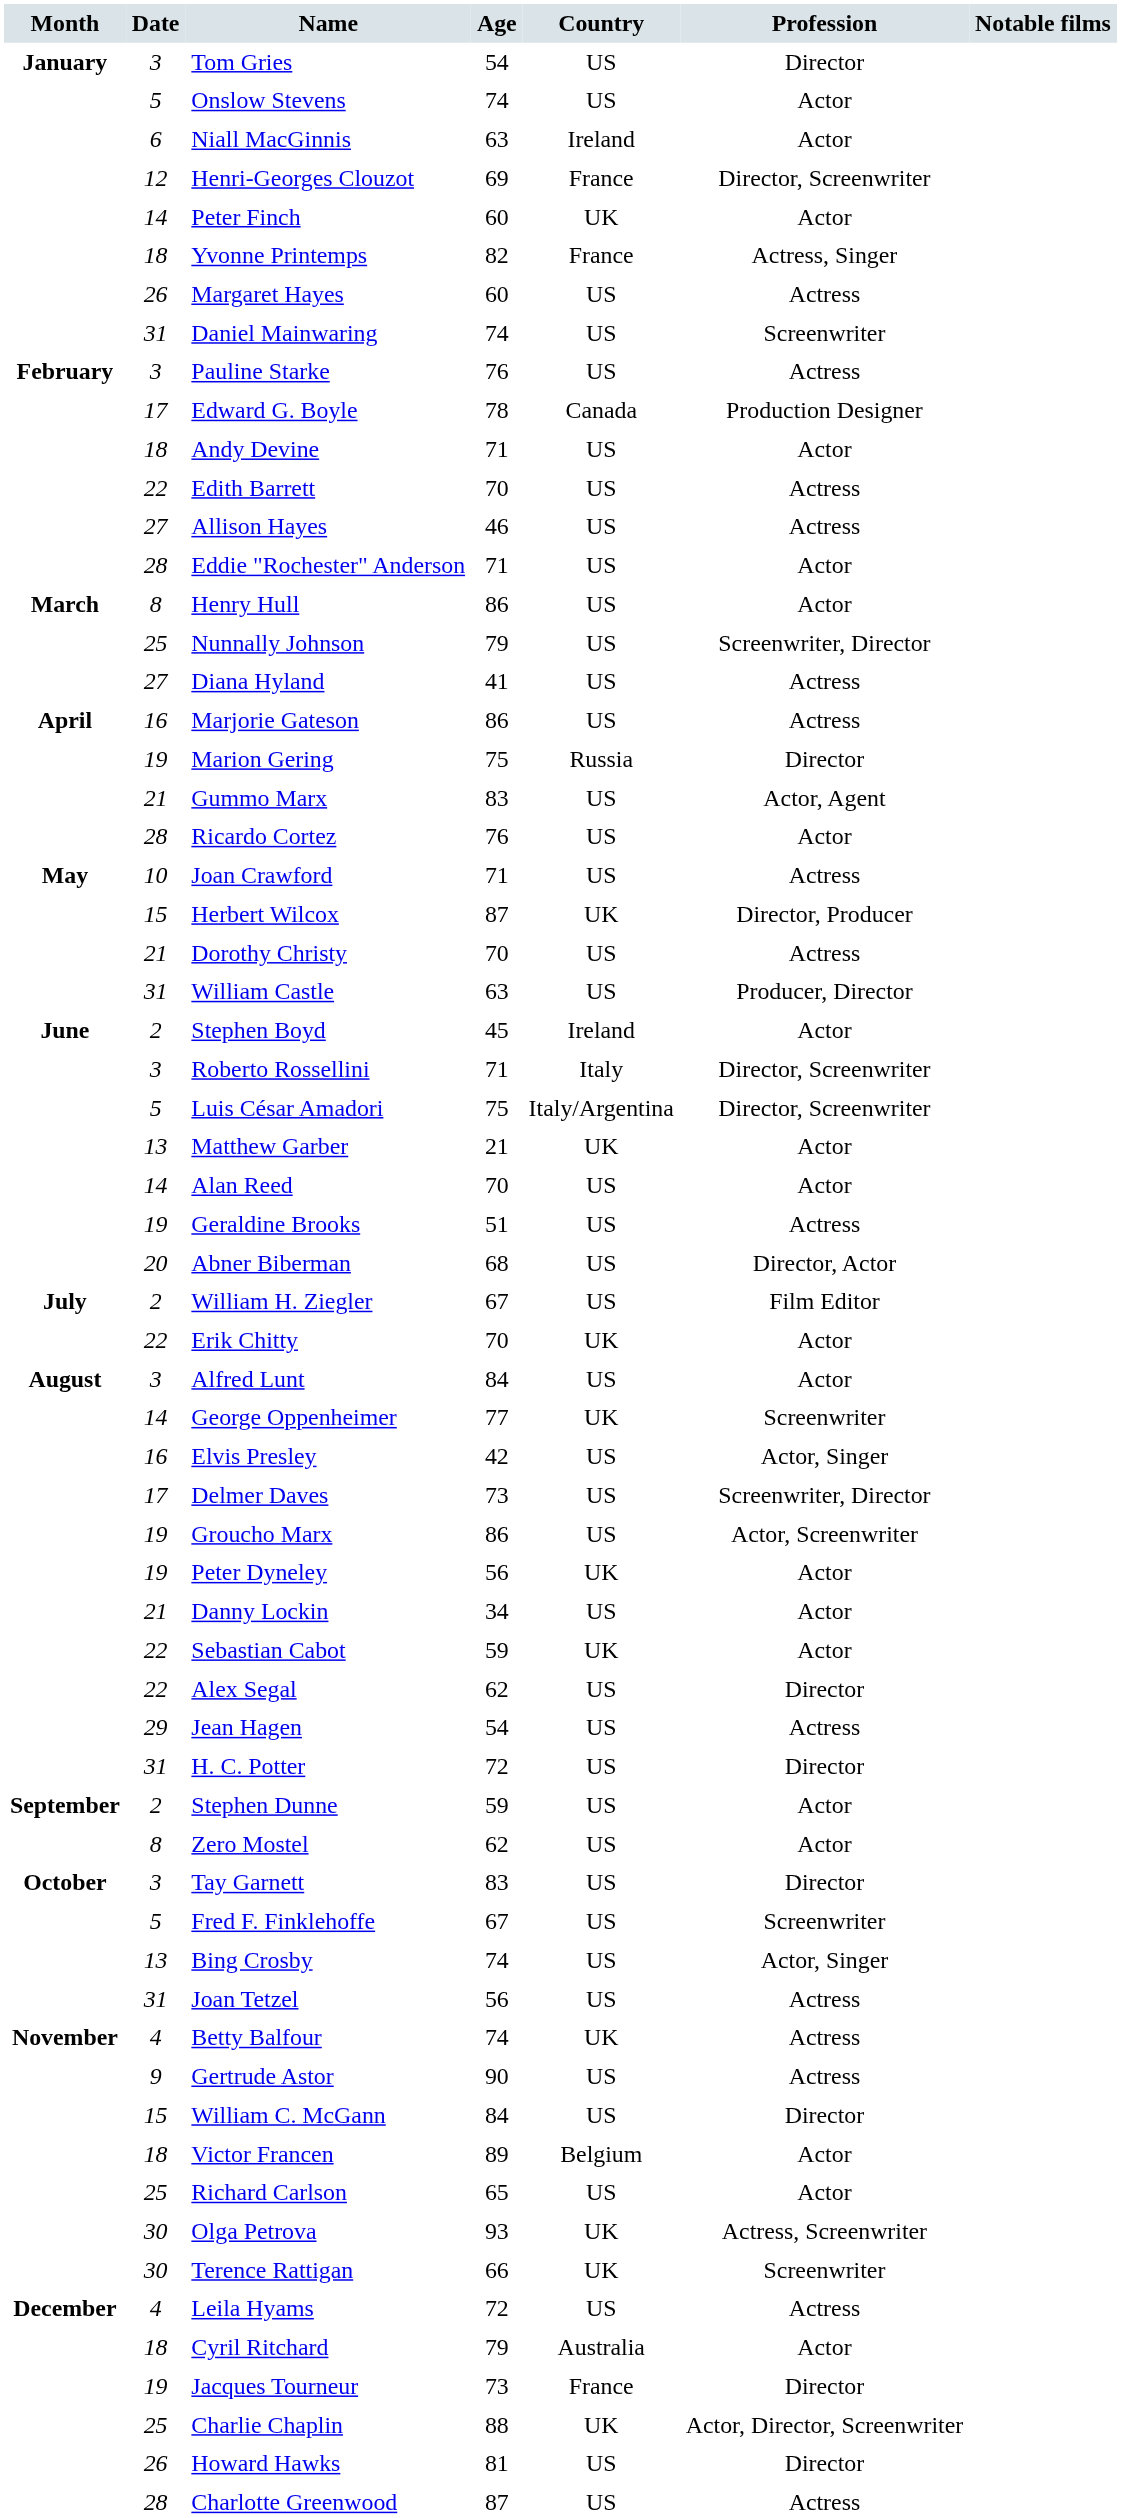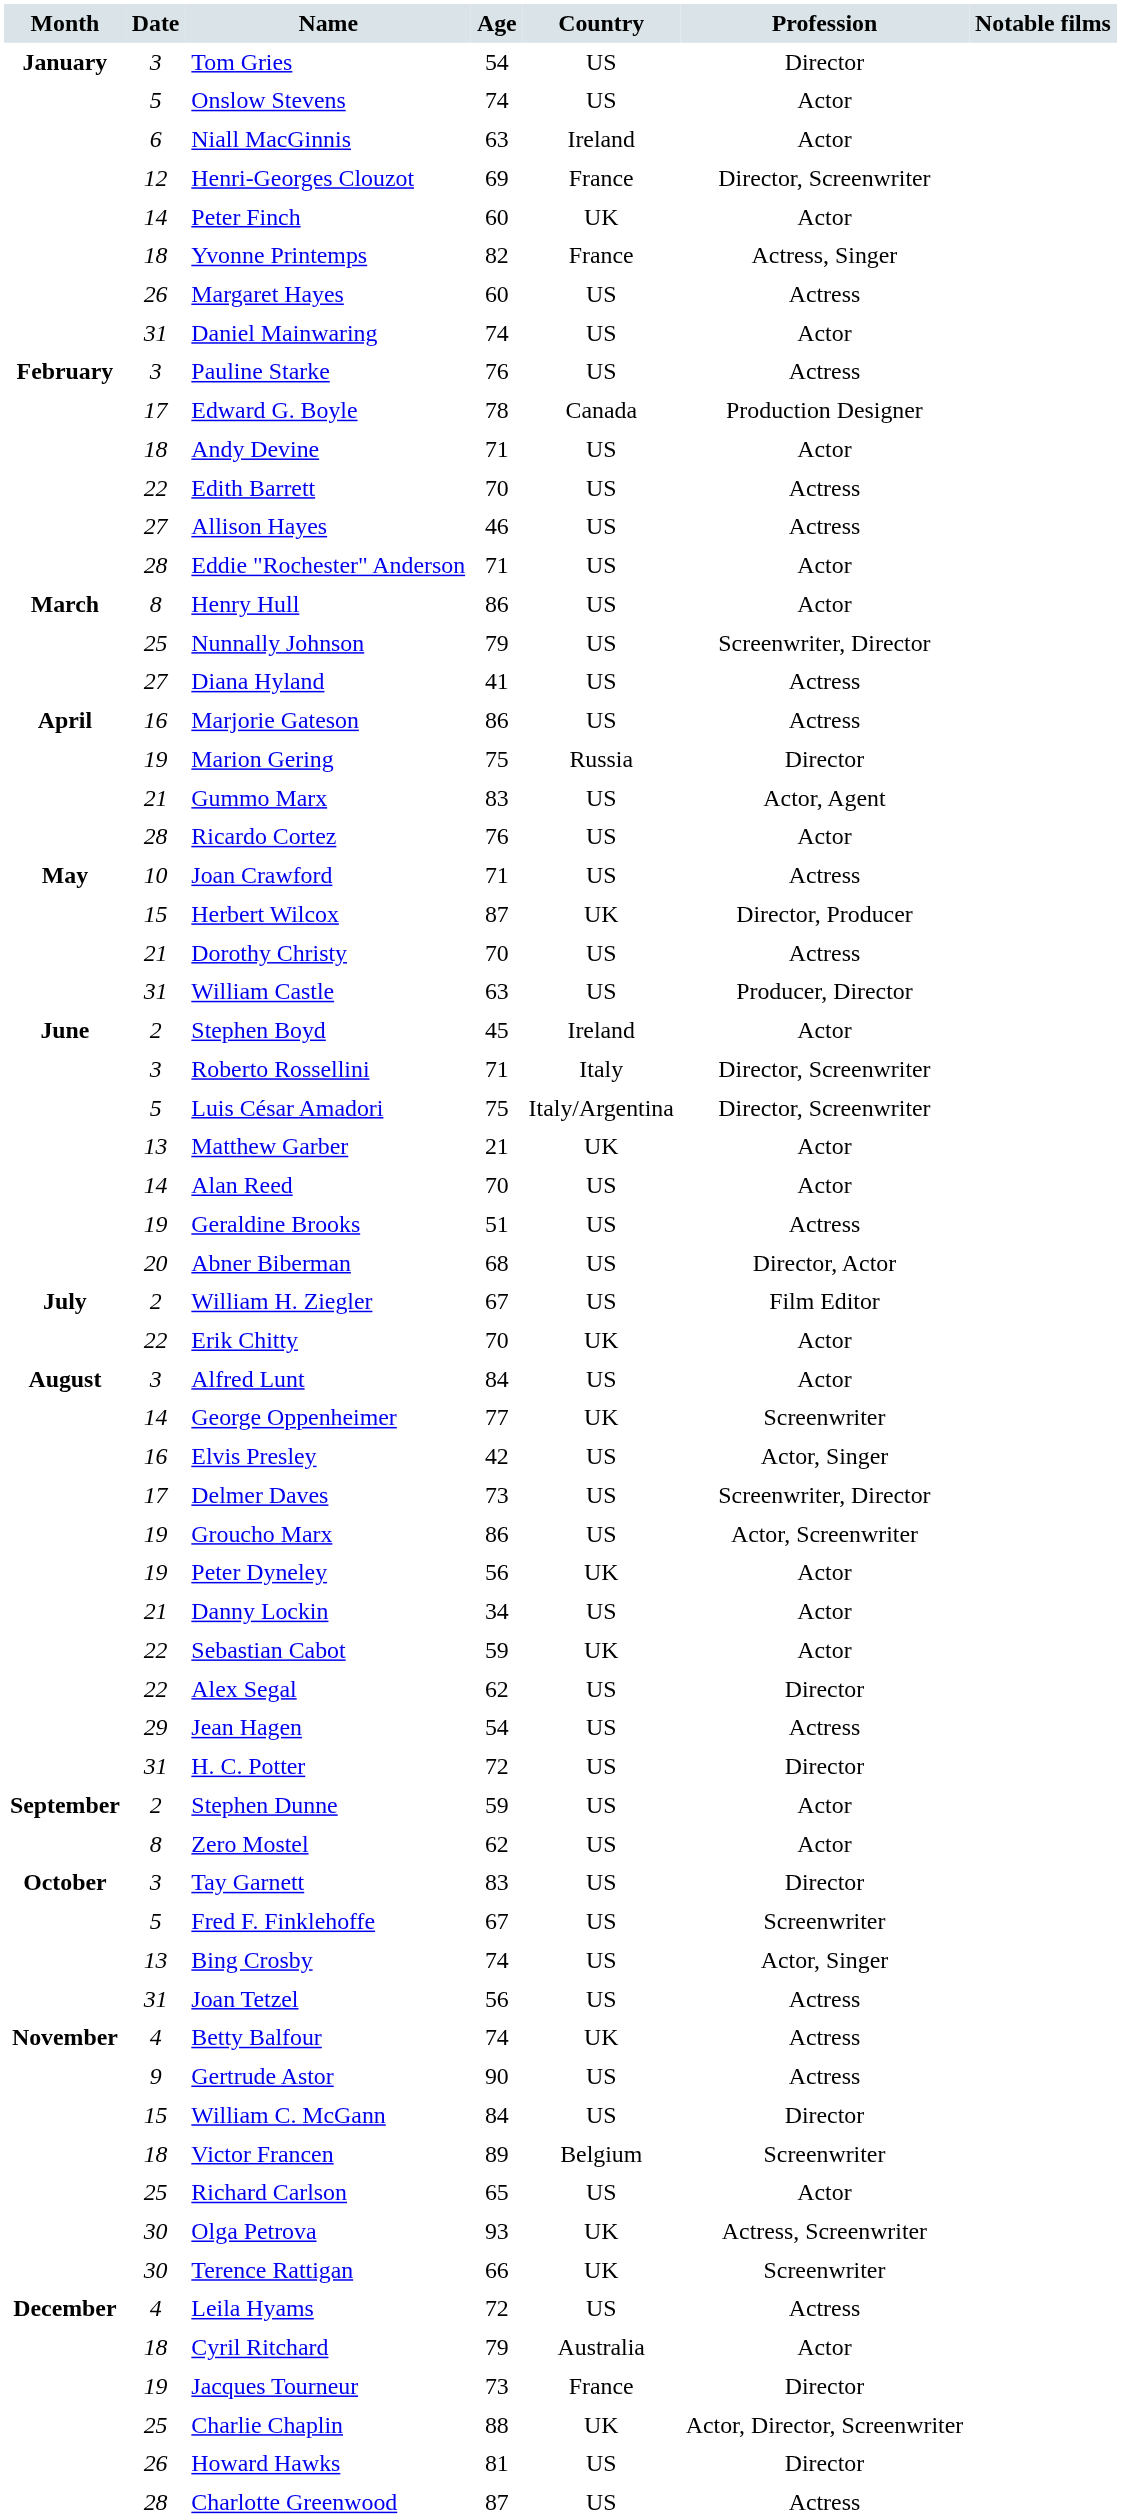(824, 333) Screenwriter -> (824, 333) Actor
(824, 2153) Actor -> (824, 2153) Screenwriter
